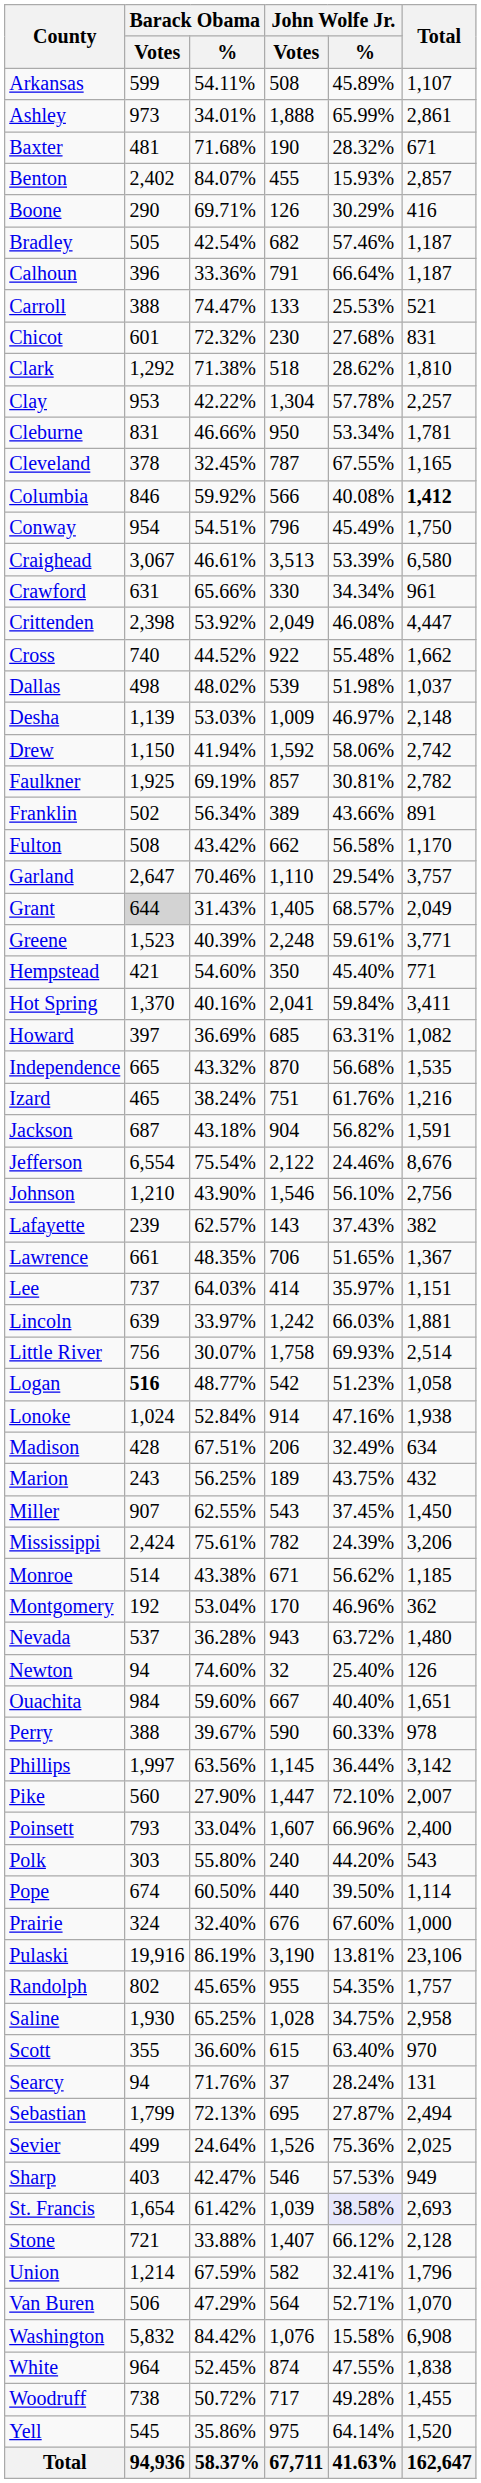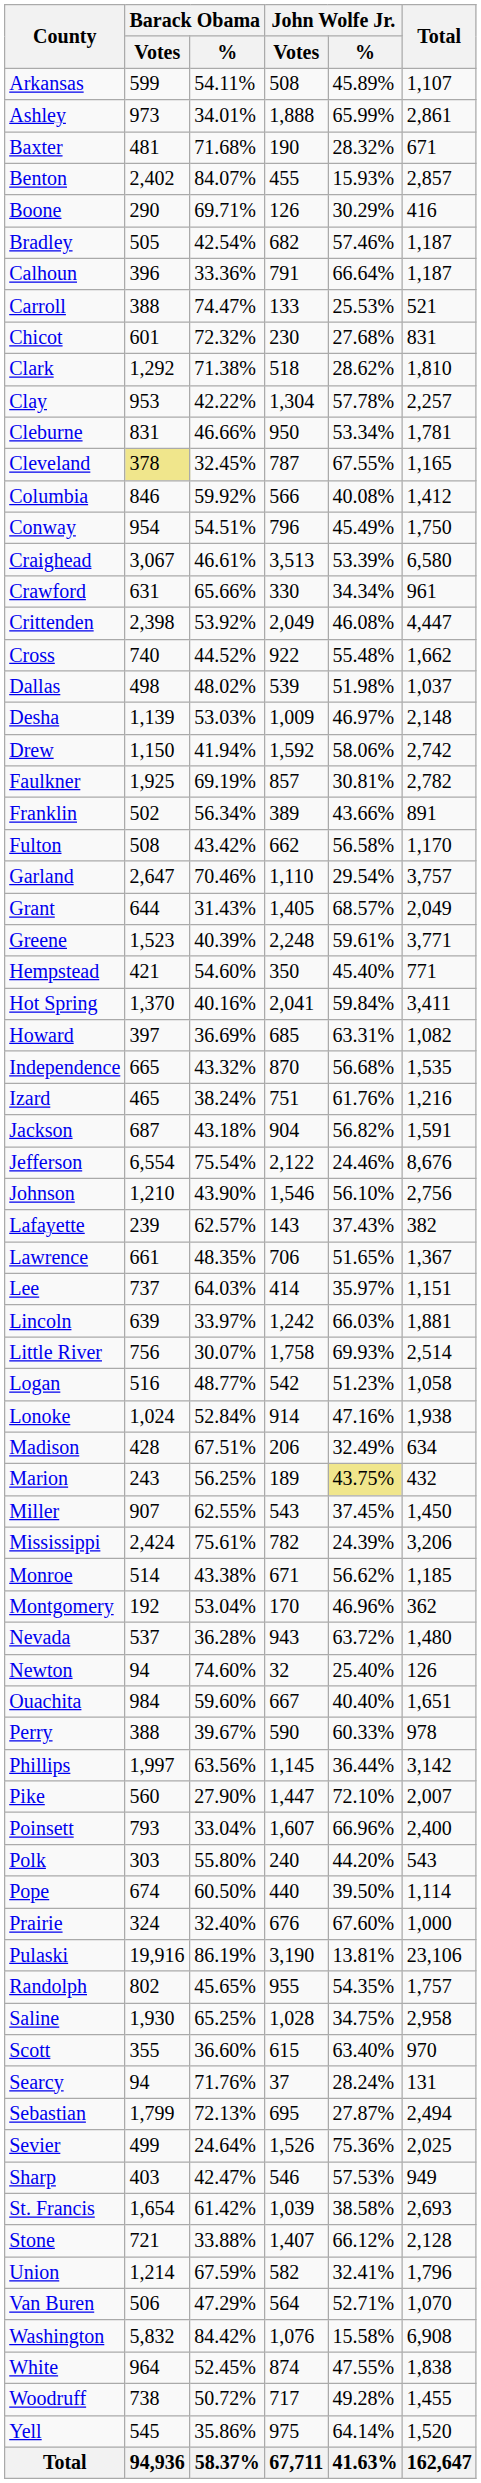(145, 464) no background -> (145, 464) khaki background
(429, 496) bold -> (429, 496) normal
(145, 908) lightgrey background -> (145, 908) no background
(145, 1384) bold -> (145, 1384) normal
(363, 1479) no background -> (363, 1479) khaki background
(363, 2208) lavender background -> (363, 2208) no background
